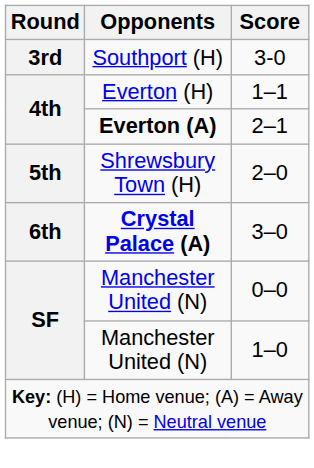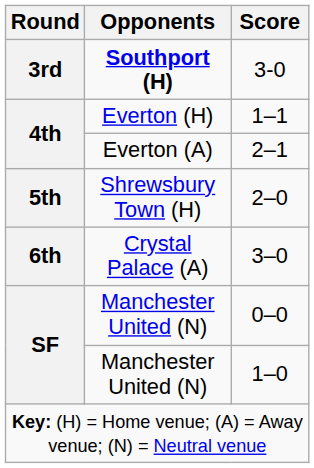(158, 57) normal -> (158, 69) bold
(158, 126) bold -> (158, 150) normal
(158, 231) bold -> (158, 256) normal
